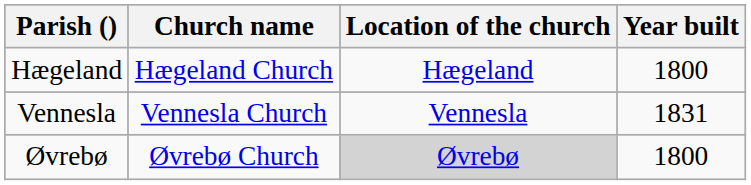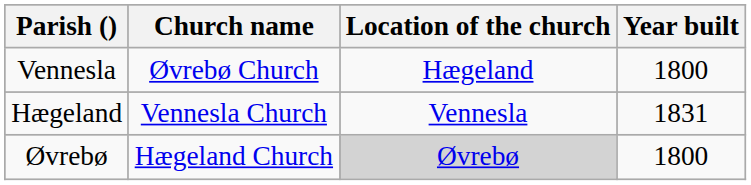(67, 69) Hægeland -> (67, 69) Vennesla
(234, 69) Hægeland Church -> (234, 69) Øvrebø Church
(67, 112) Vennesla -> (67, 112) Hægeland
(234, 156) Øvrebø Church -> (234, 156) Hægeland Church
